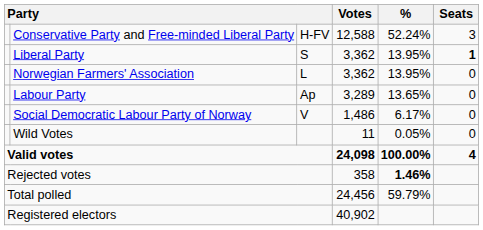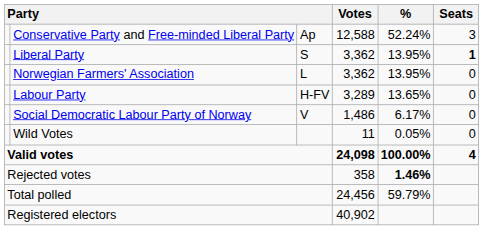(315, 34) H-FV -> (308, 34) Ap
(308, 94) Ap -> (315, 94) H-FV
